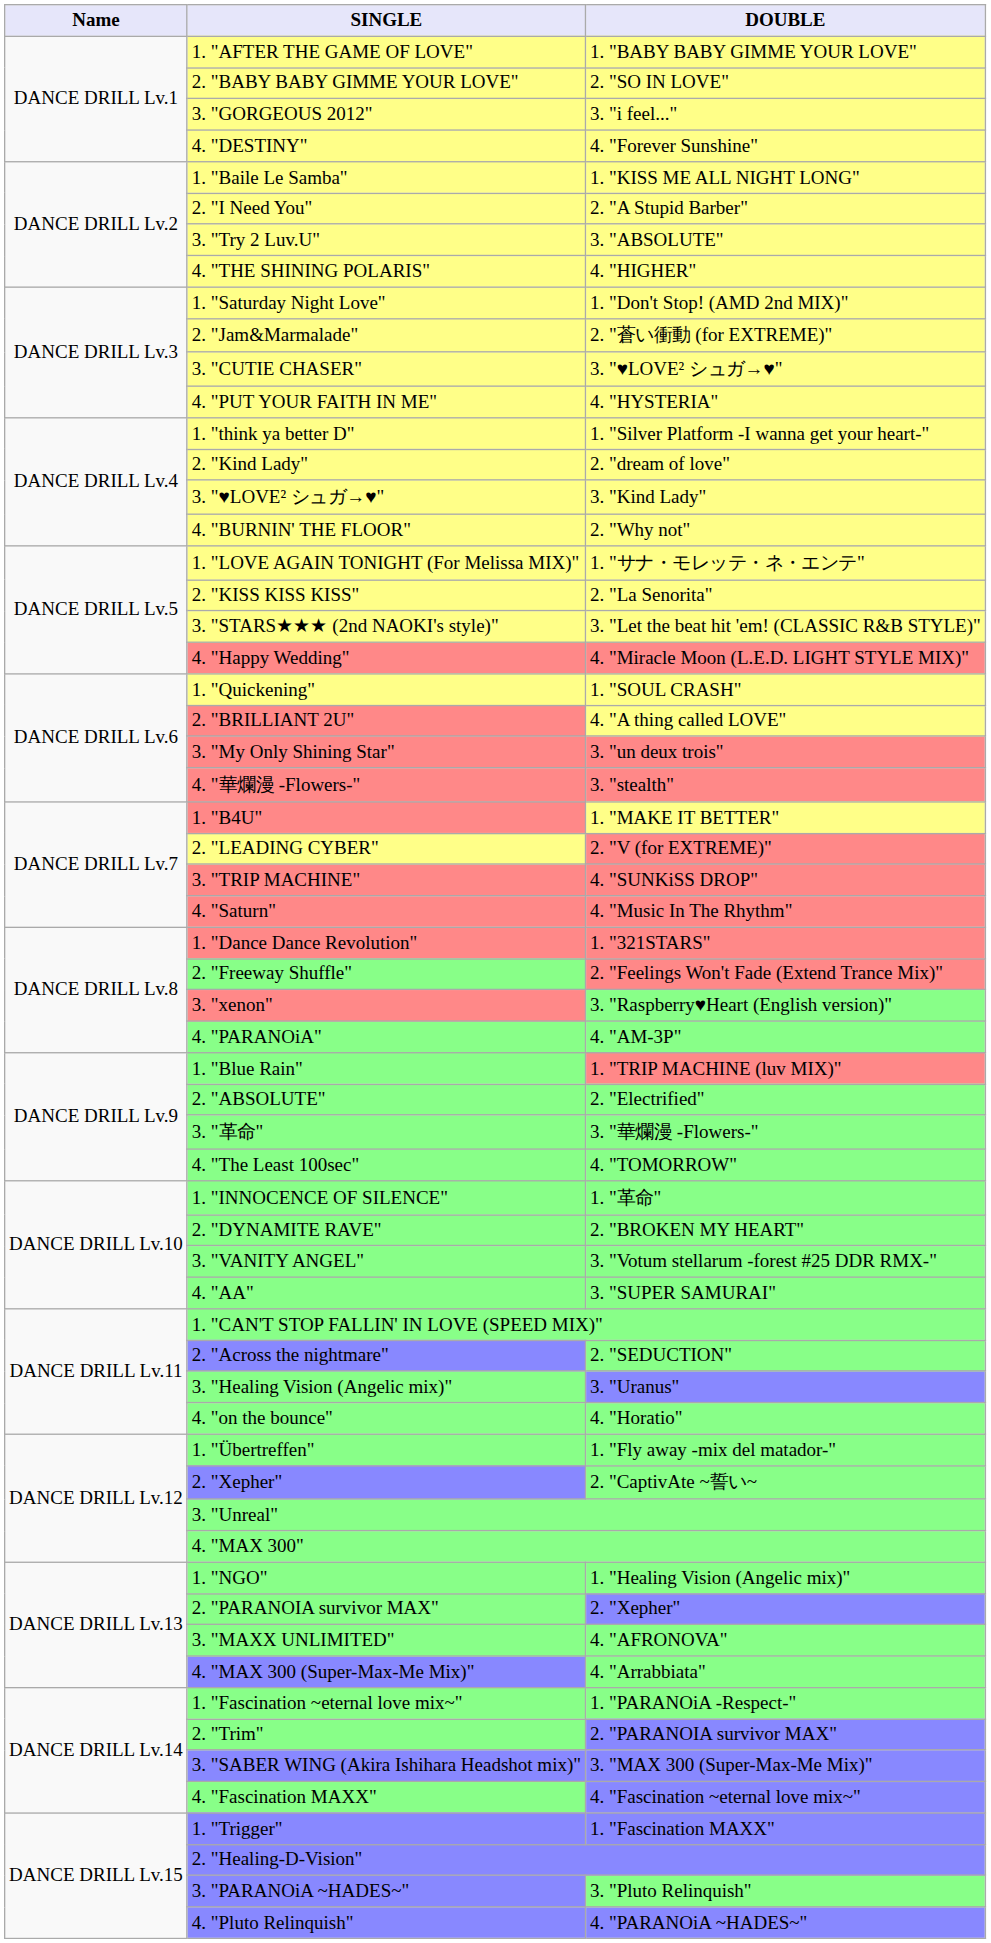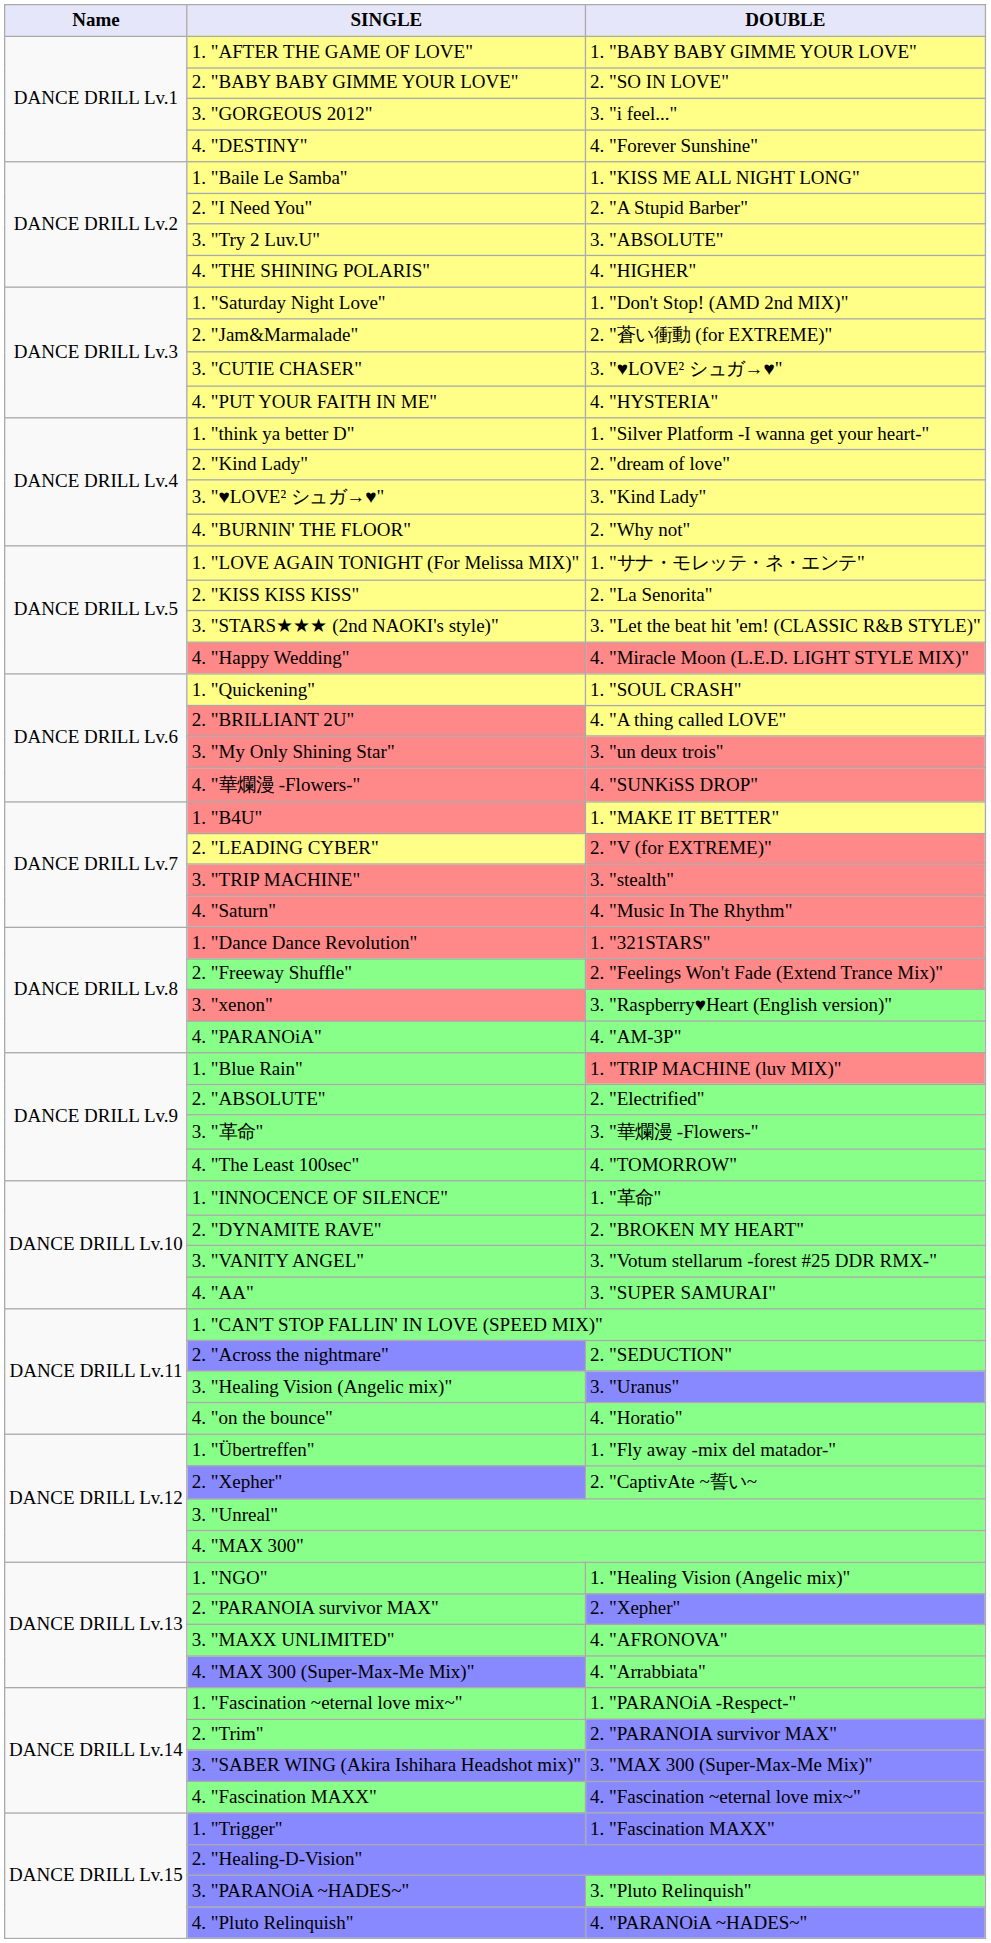(632, 784) 3. "stealth" -> (674, 784) 4. "SUNKiSS DROP"
(674, 880) 4. "SUNKiSS DROP" -> (632, 880) 3. "stealth"
